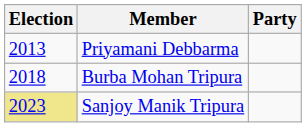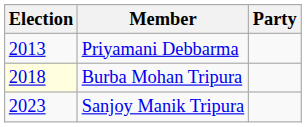(27, 77) no background -> (27, 77) lightyellow background
(27, 106) khaki background -> (27, 106) no background
